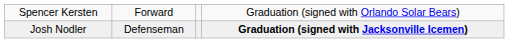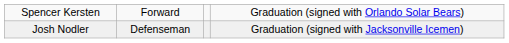(353, 29) bold -> (357, 29) normal
